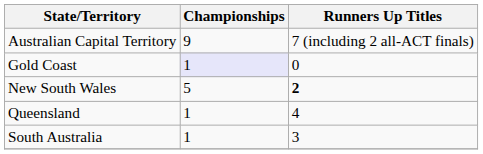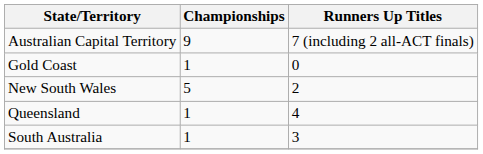(187, 64) lavender background -> (187, 64) no background
(296, 88) bold -> (296, 88) normal
